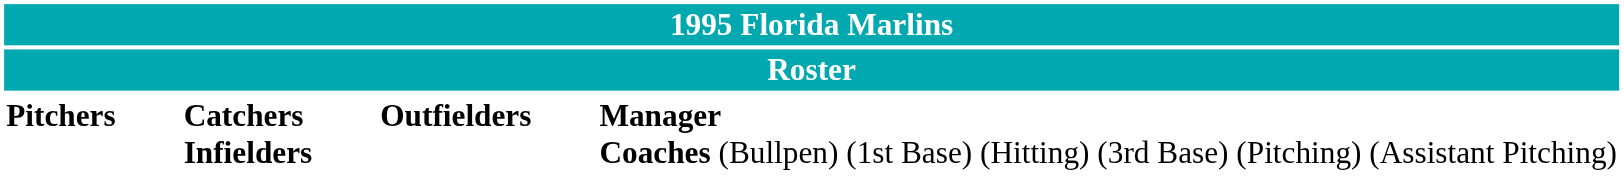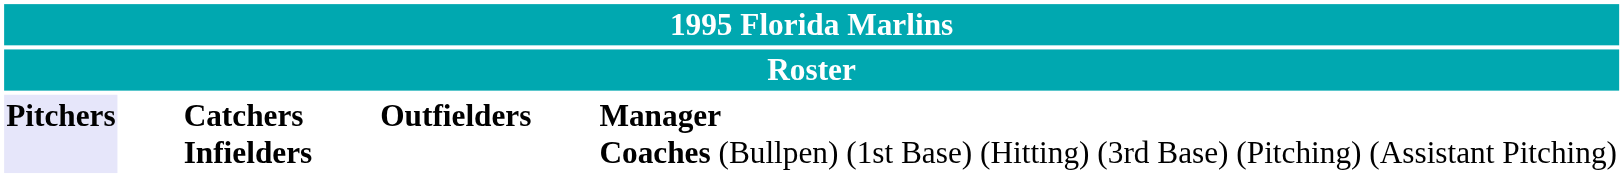(61, 114) no background -> (61, 114) lavender background
